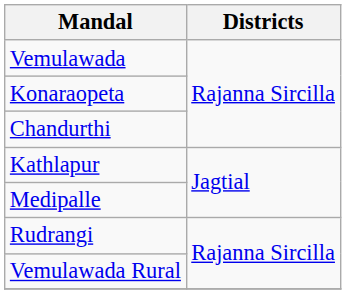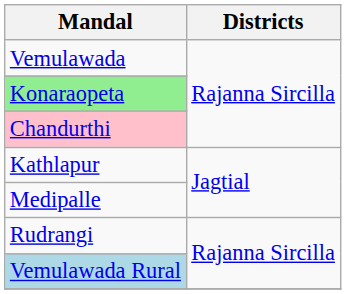(67, 93) no background -> (67, 93) lightgreen background
(60, 128) no background -> (60, 128) pink background
(95, 270) no background -> (95, 270) lightblue background
